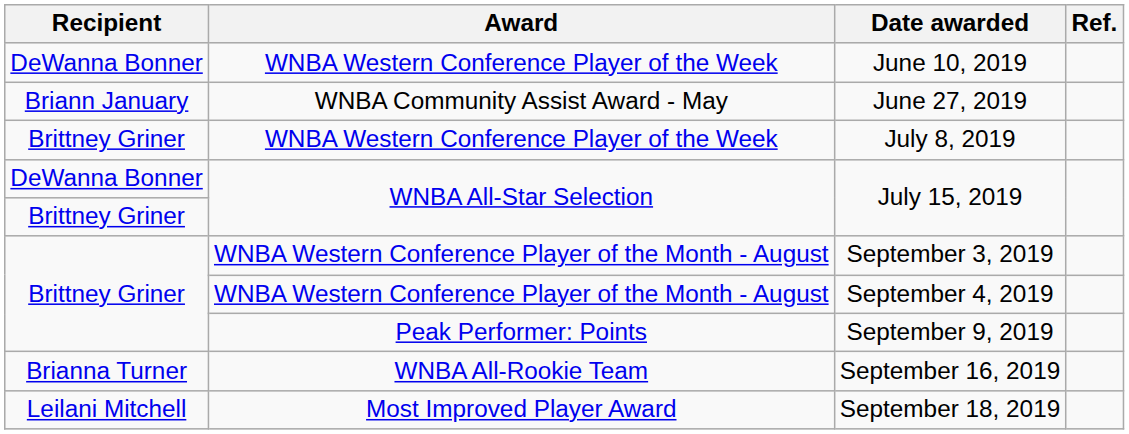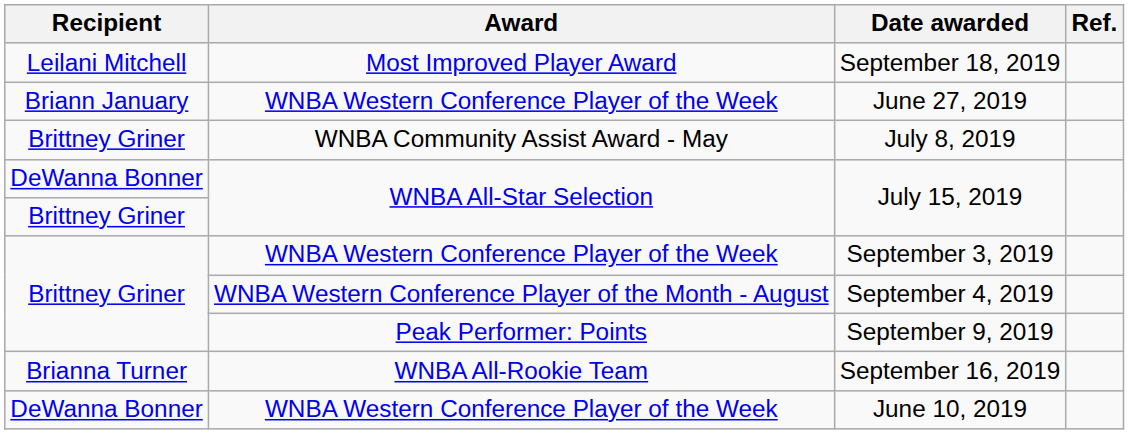rows swapped: (107, 62) <-> (107, 409)
(521, 100) WNBA Community Assist Award - May -> (521, 100) WNBA Western Conference Player of the Week
(521, 139) WNBA Western Conference Player of the Week -> (521, 139) WNBA Community Assist Award - May
(521, 255) WNBA Western Conference Player of the Month - August -> (521, 255) WNBA Western Conference Player of the Week
